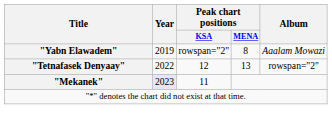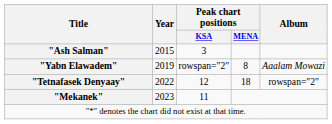+ row: (79, 51)
(246, 66) 13 -> (246, 82) 18
(165, 82) lavender background -> (165, 97) no background
